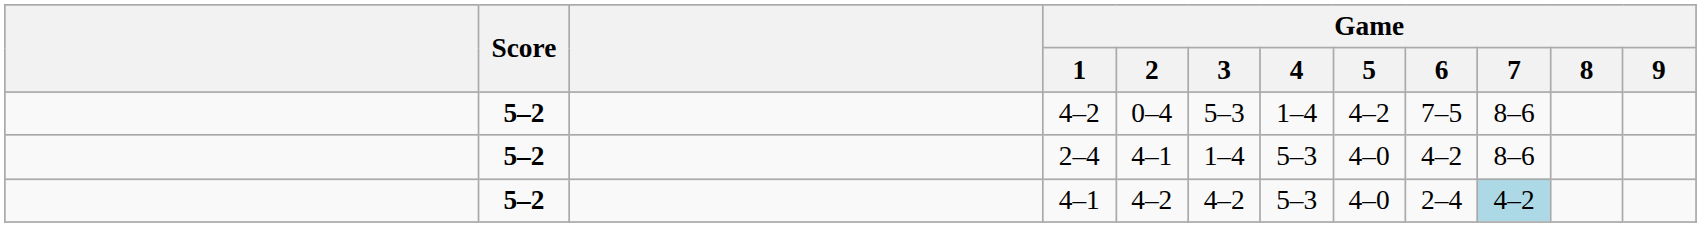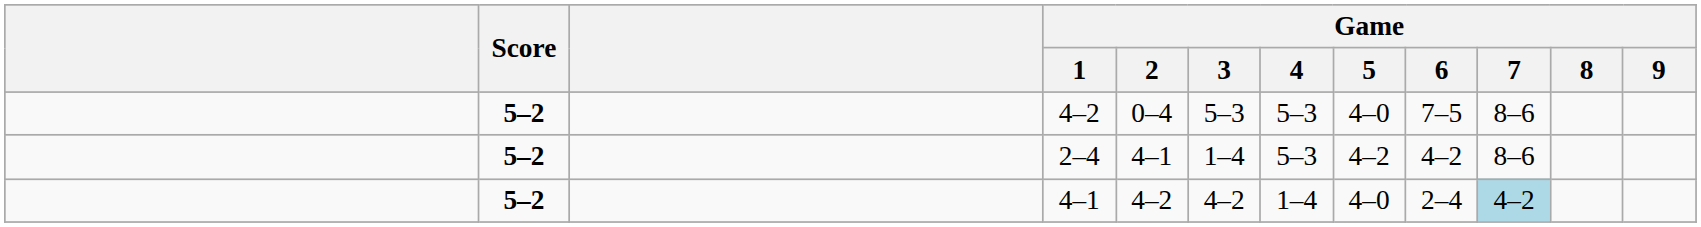(1297, 112) 1–4 -> (1297, 112) 5–3
(1369, 112) 4–2 -> (1369, 112) 4–0
(1369, 156) 4–0 -> (1369, 156) 4–2
(1297, 199) 5–3 -> (1297, 199) 1–4
